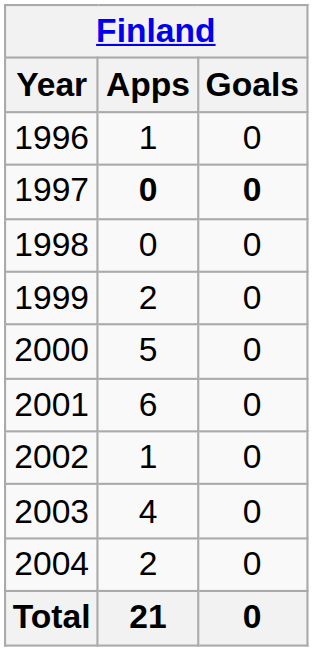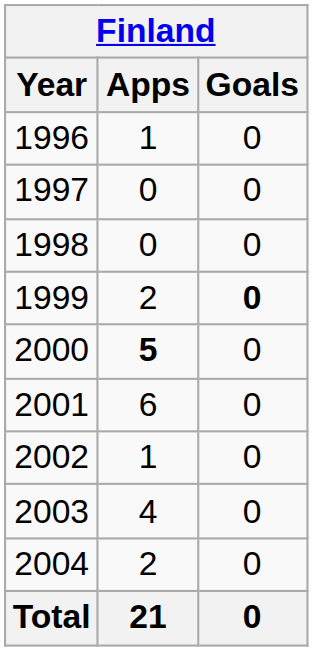(148, 191) bold -> (148, 191) normal
(252, 191) bold -> (252, 191) normal
(252, 297) normal -> (252, 297) bold
(148, 350) normal -> (148, 350) bold
